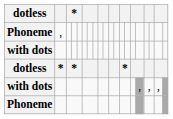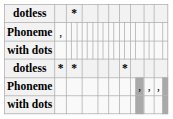(30, 86) with dots -> (30, 86) Phoneme
(30, 104) Phoneme -> (30, 104) with dots
